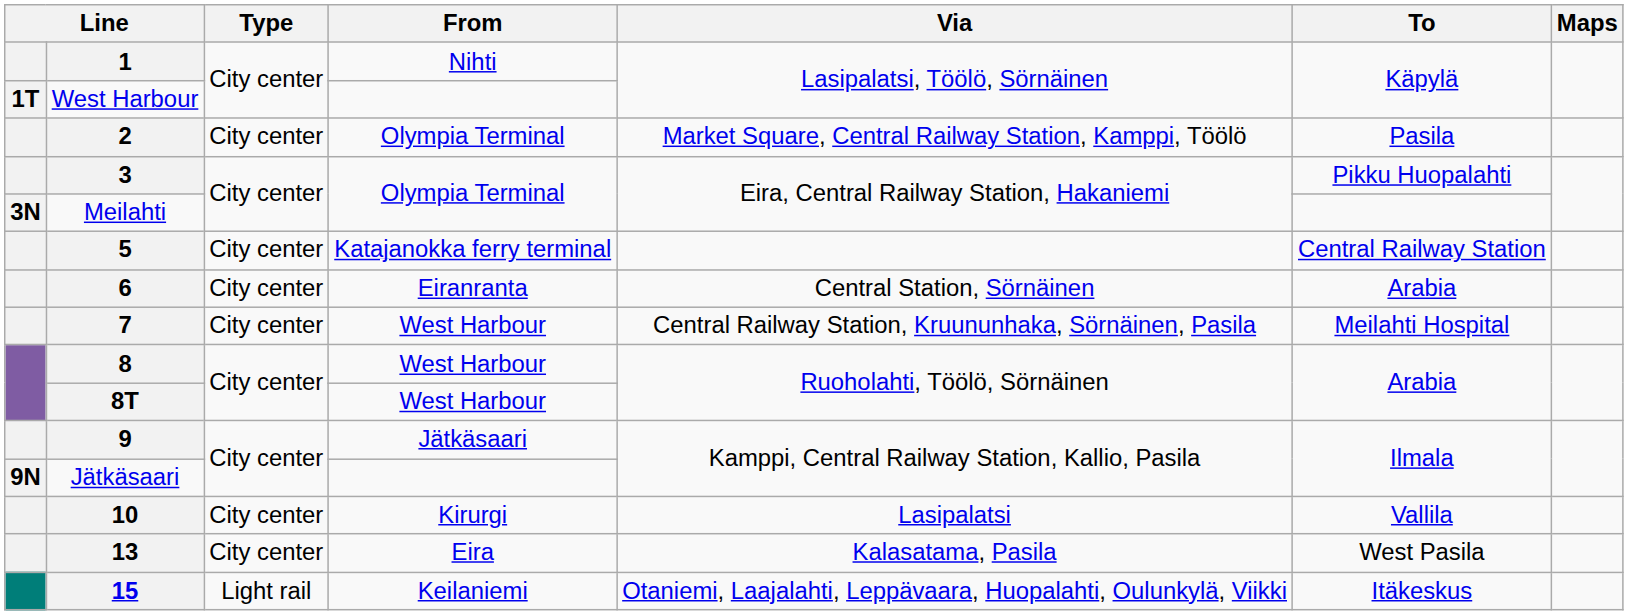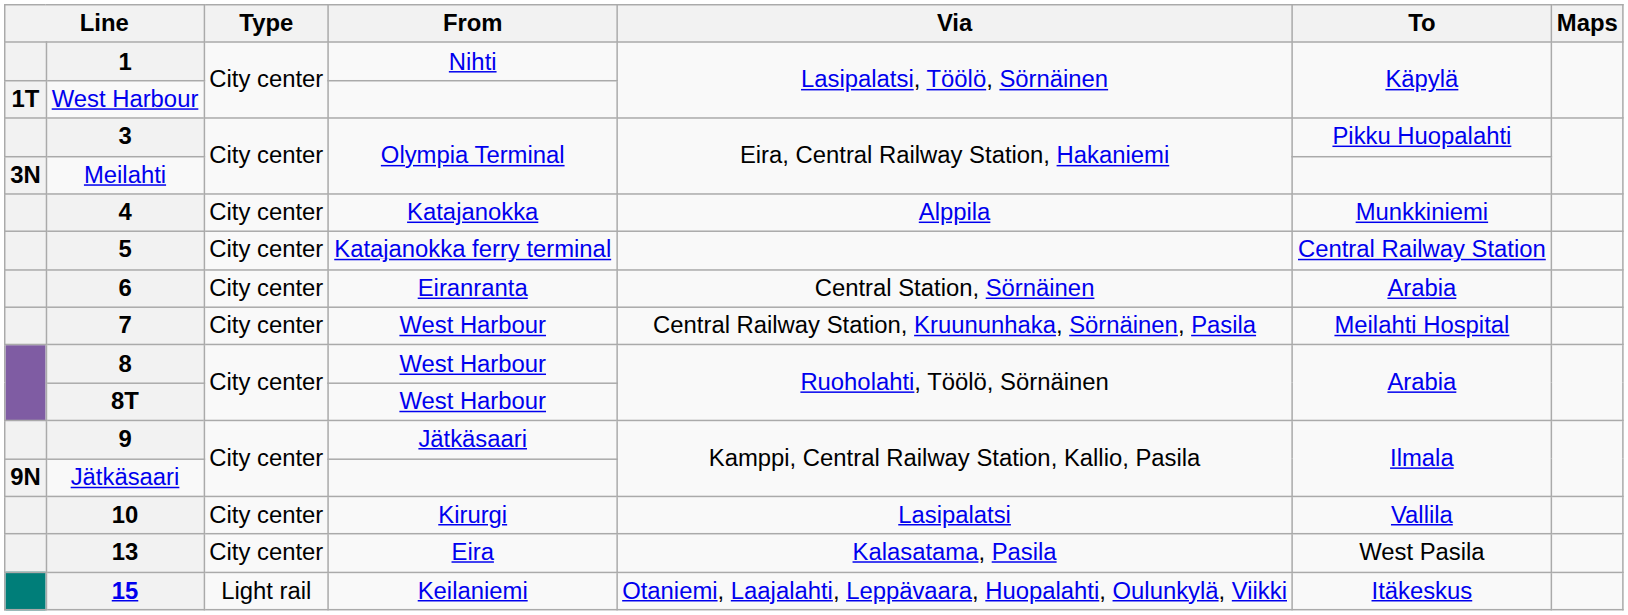- row: (125, 136)
+ row: (125, 212)
